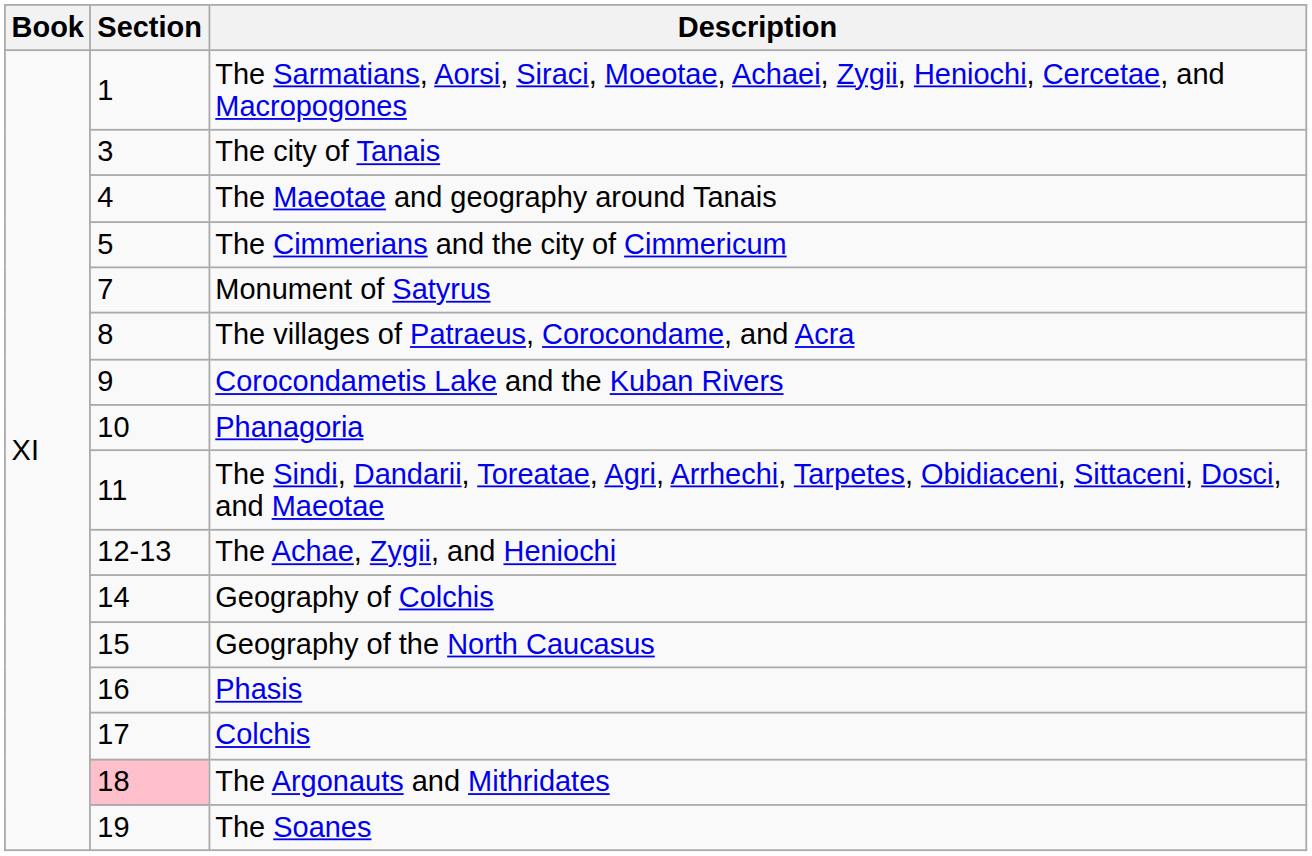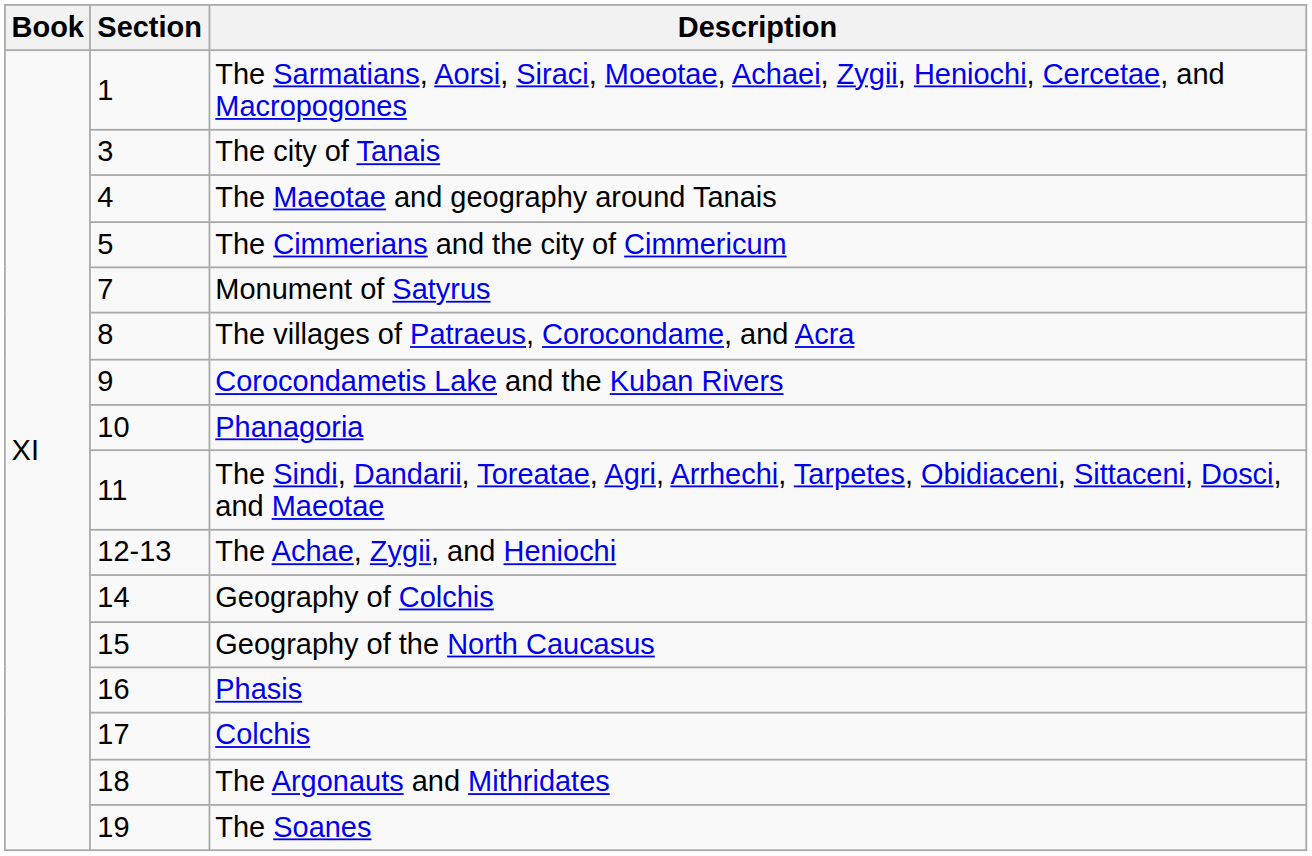(113, 781) pink background -> (113, 781) no background
